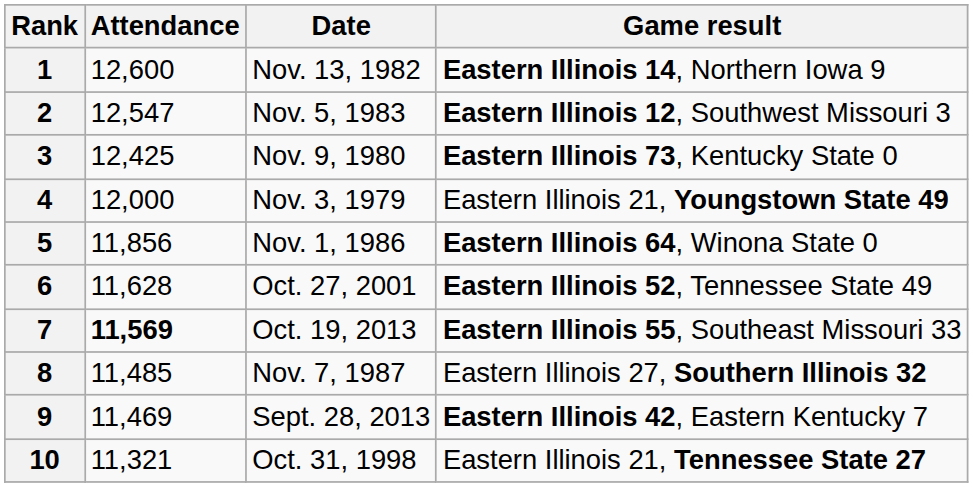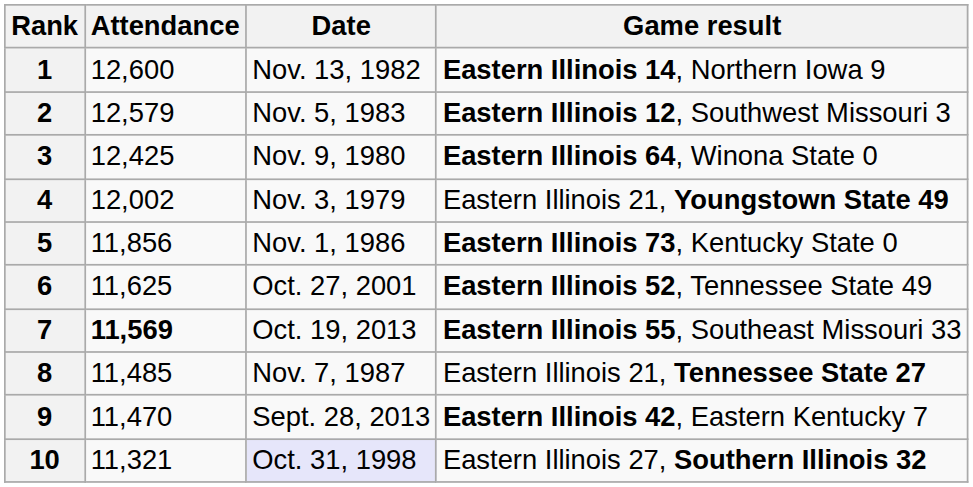(133, 112) 12,547 -> (133, 112) 12,579
(670, 156) Eastern Illinois 73, Kentucky State 0 -> (660, 156) Eastern Illinois 64, Winona State 0
(133, 199) 12,000 -> (133, 199) 12,002
(660, 243) Eastern Illinois 64, Winona State 0 -> (670, 243) Eastern Illinois 73, Kentucky State 0
(132, 286) 11,628 -> (132, 286) 11,625
(685, 373) Eastern Illinois 27, Southern Illinois 32 -> (684, 373) Eastern Illinois 21, Tennessee State 27
(132, 416) 11,469 -> (132, 416) 11,470
(334, 460) no background -> (334, 460) lavender background
(684, 460) Eastern Illinois 21, Tennessee State 27 -> (685, 460) Eastern Illinois 27, Southern Illinois 32
